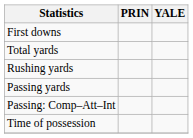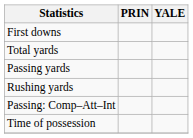rows swapped: (40, 68) <-> (39, 87)
